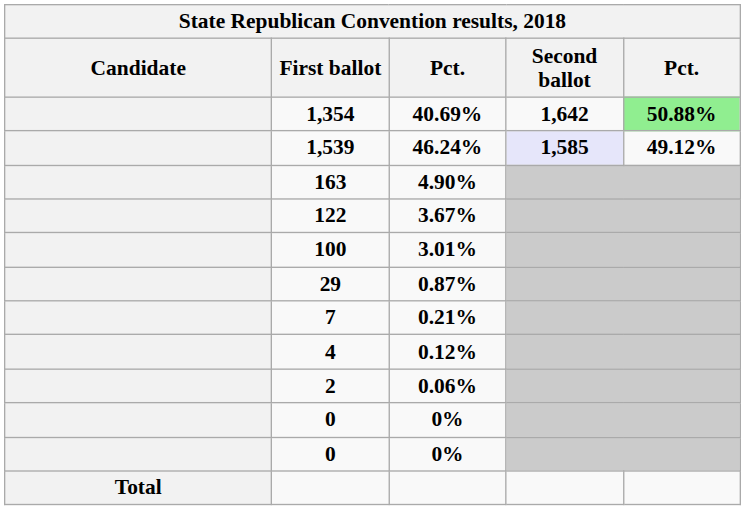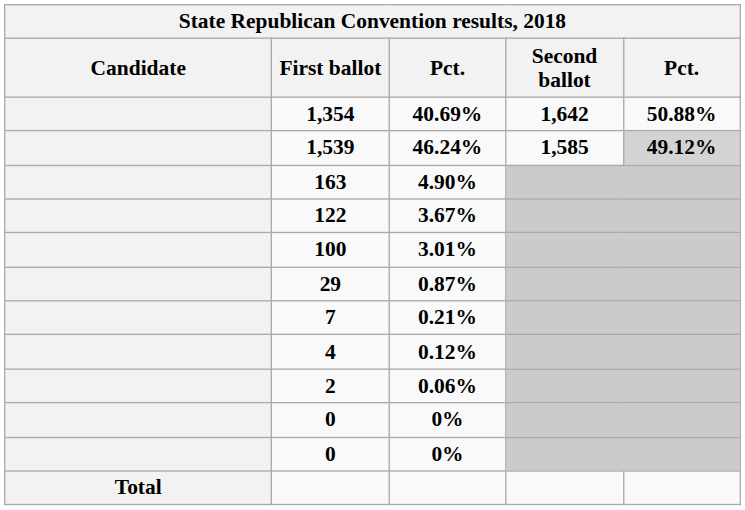(682, 113) lightgreen background -> (682, 113) no background
(565, 147) lavender background -> (565, 147) no background
(682, 147) no background -> (682, 147) lightgrey background
